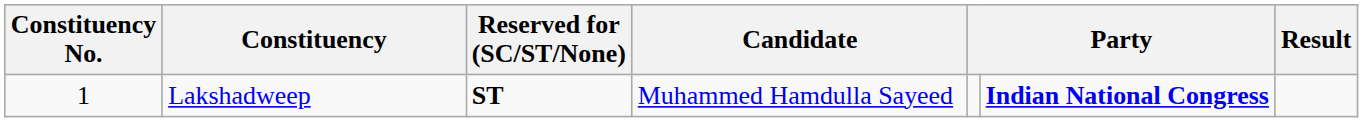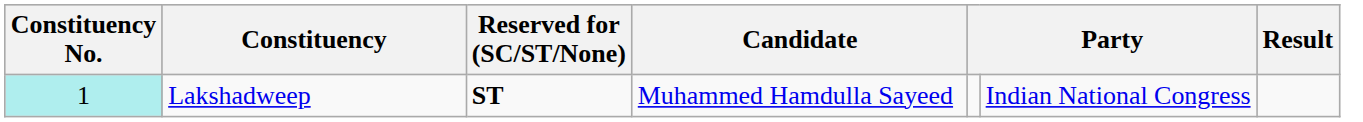(84, 95) no background -> (84, 95) paleturquoise background
(1127, 95) bold -> (1118, 95) normal
